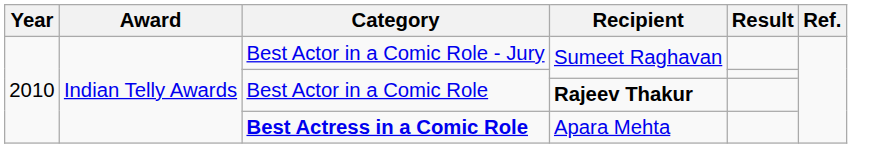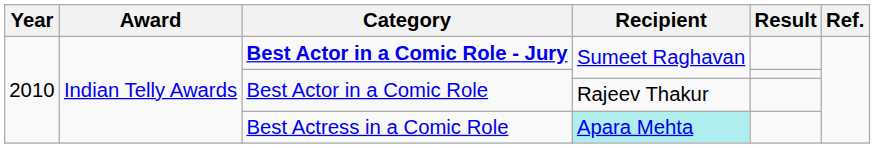(396, 52) normal -> (407, 52) bold
(623, 94) bold -> (643, 94) normal
(387, 126) bold -> (377, 126) normal
(612, 126) no background -> (635, 126) paleturquoise background
